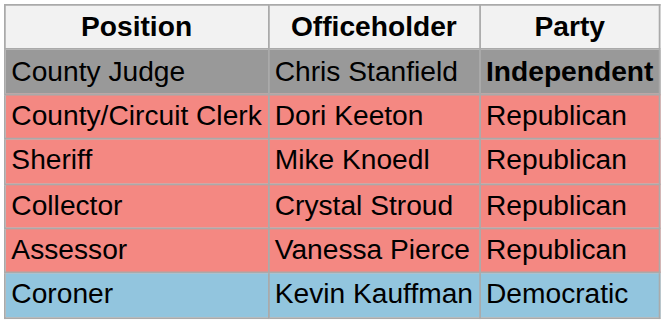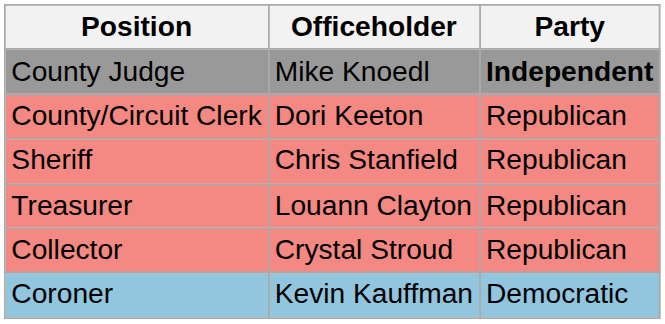(366, 71) Chris Stanfield -> (352, 71) Mike Knoedl
(352, 160) Mike Knoedl -> (366, 160) Chris Stanfield
+ row: (72, 205)
- row: (69, 250)
